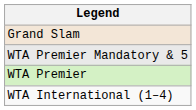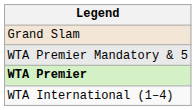(47, 75) normal -> (47, 75) bold
